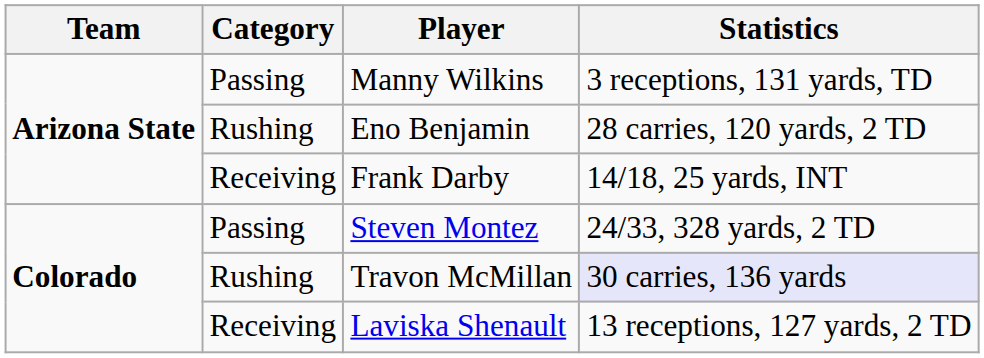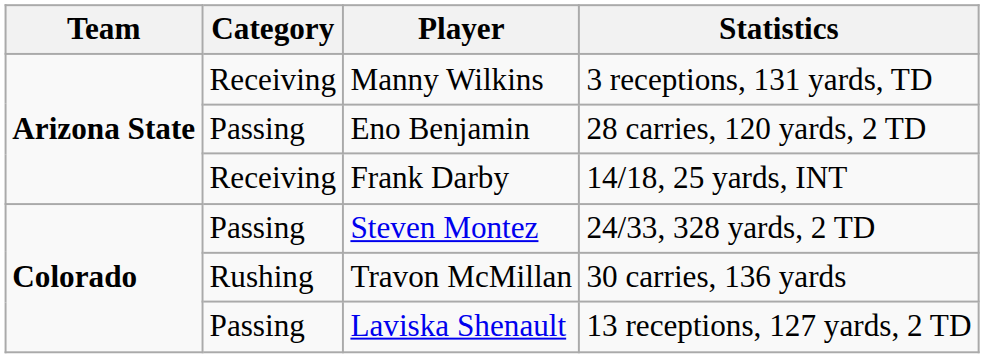(257, 78) Passing -> (273, 78) Receiving
(262, 128) Rushing -> (257, 128) Passing
(716, 276) lavender background -> (716, 276) no background
(273, 326) Receiving -> (257, 326) Passing
